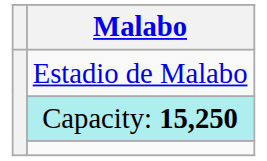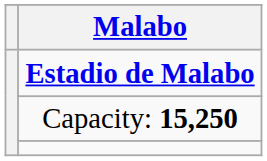(140, 72) normal -> (140, 72) bold
(140, 118) paleturquoise background -> (140, 118) no background
